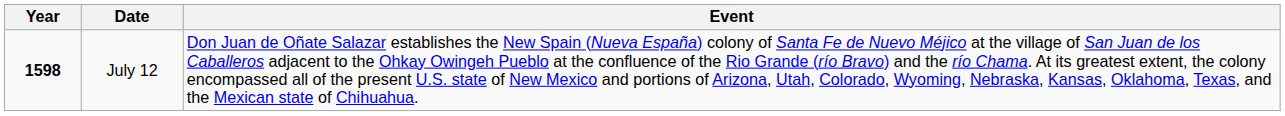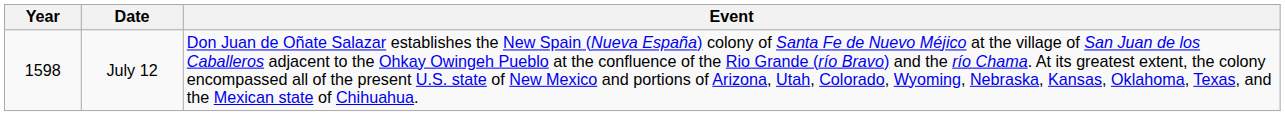(43, 70) bold -> (43, 70) normal
